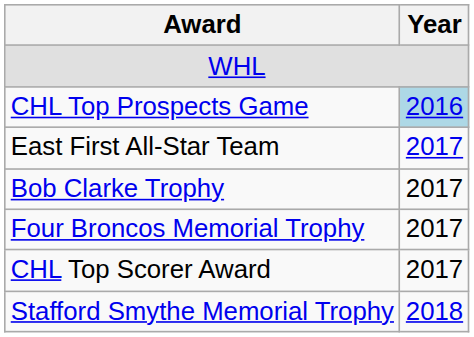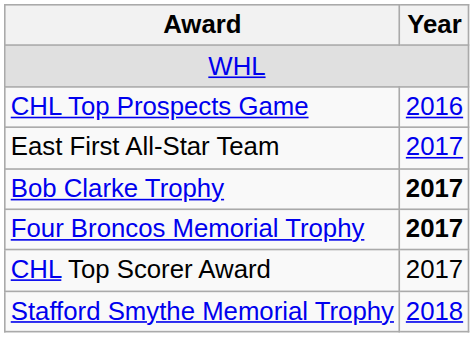(434, 106) lightblue background -> (434, 106) no background
(434, 188) normal -> (434, 188) bold
(434, 229) normal -> (434, 229) bold
